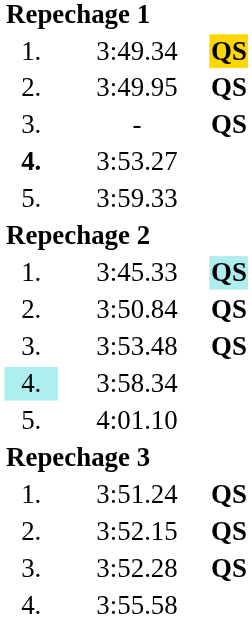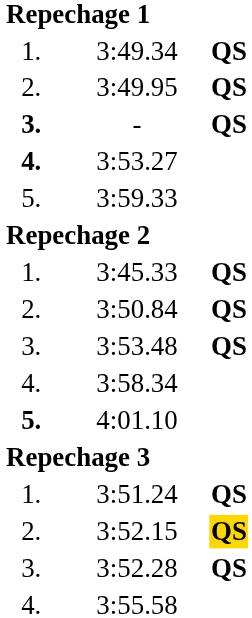(229, 50) gold background -> (229, 50) no background
(31, 124) normal -> (31, 124) bold
(229, 272) paleturquoise background -> (229, 272) no background
(31, 383) paleturquoise background -> (31, 383) no background
(31, 420) normal -> (31, 420) bold
(229, 531) no background -> (229, 531) gold background
